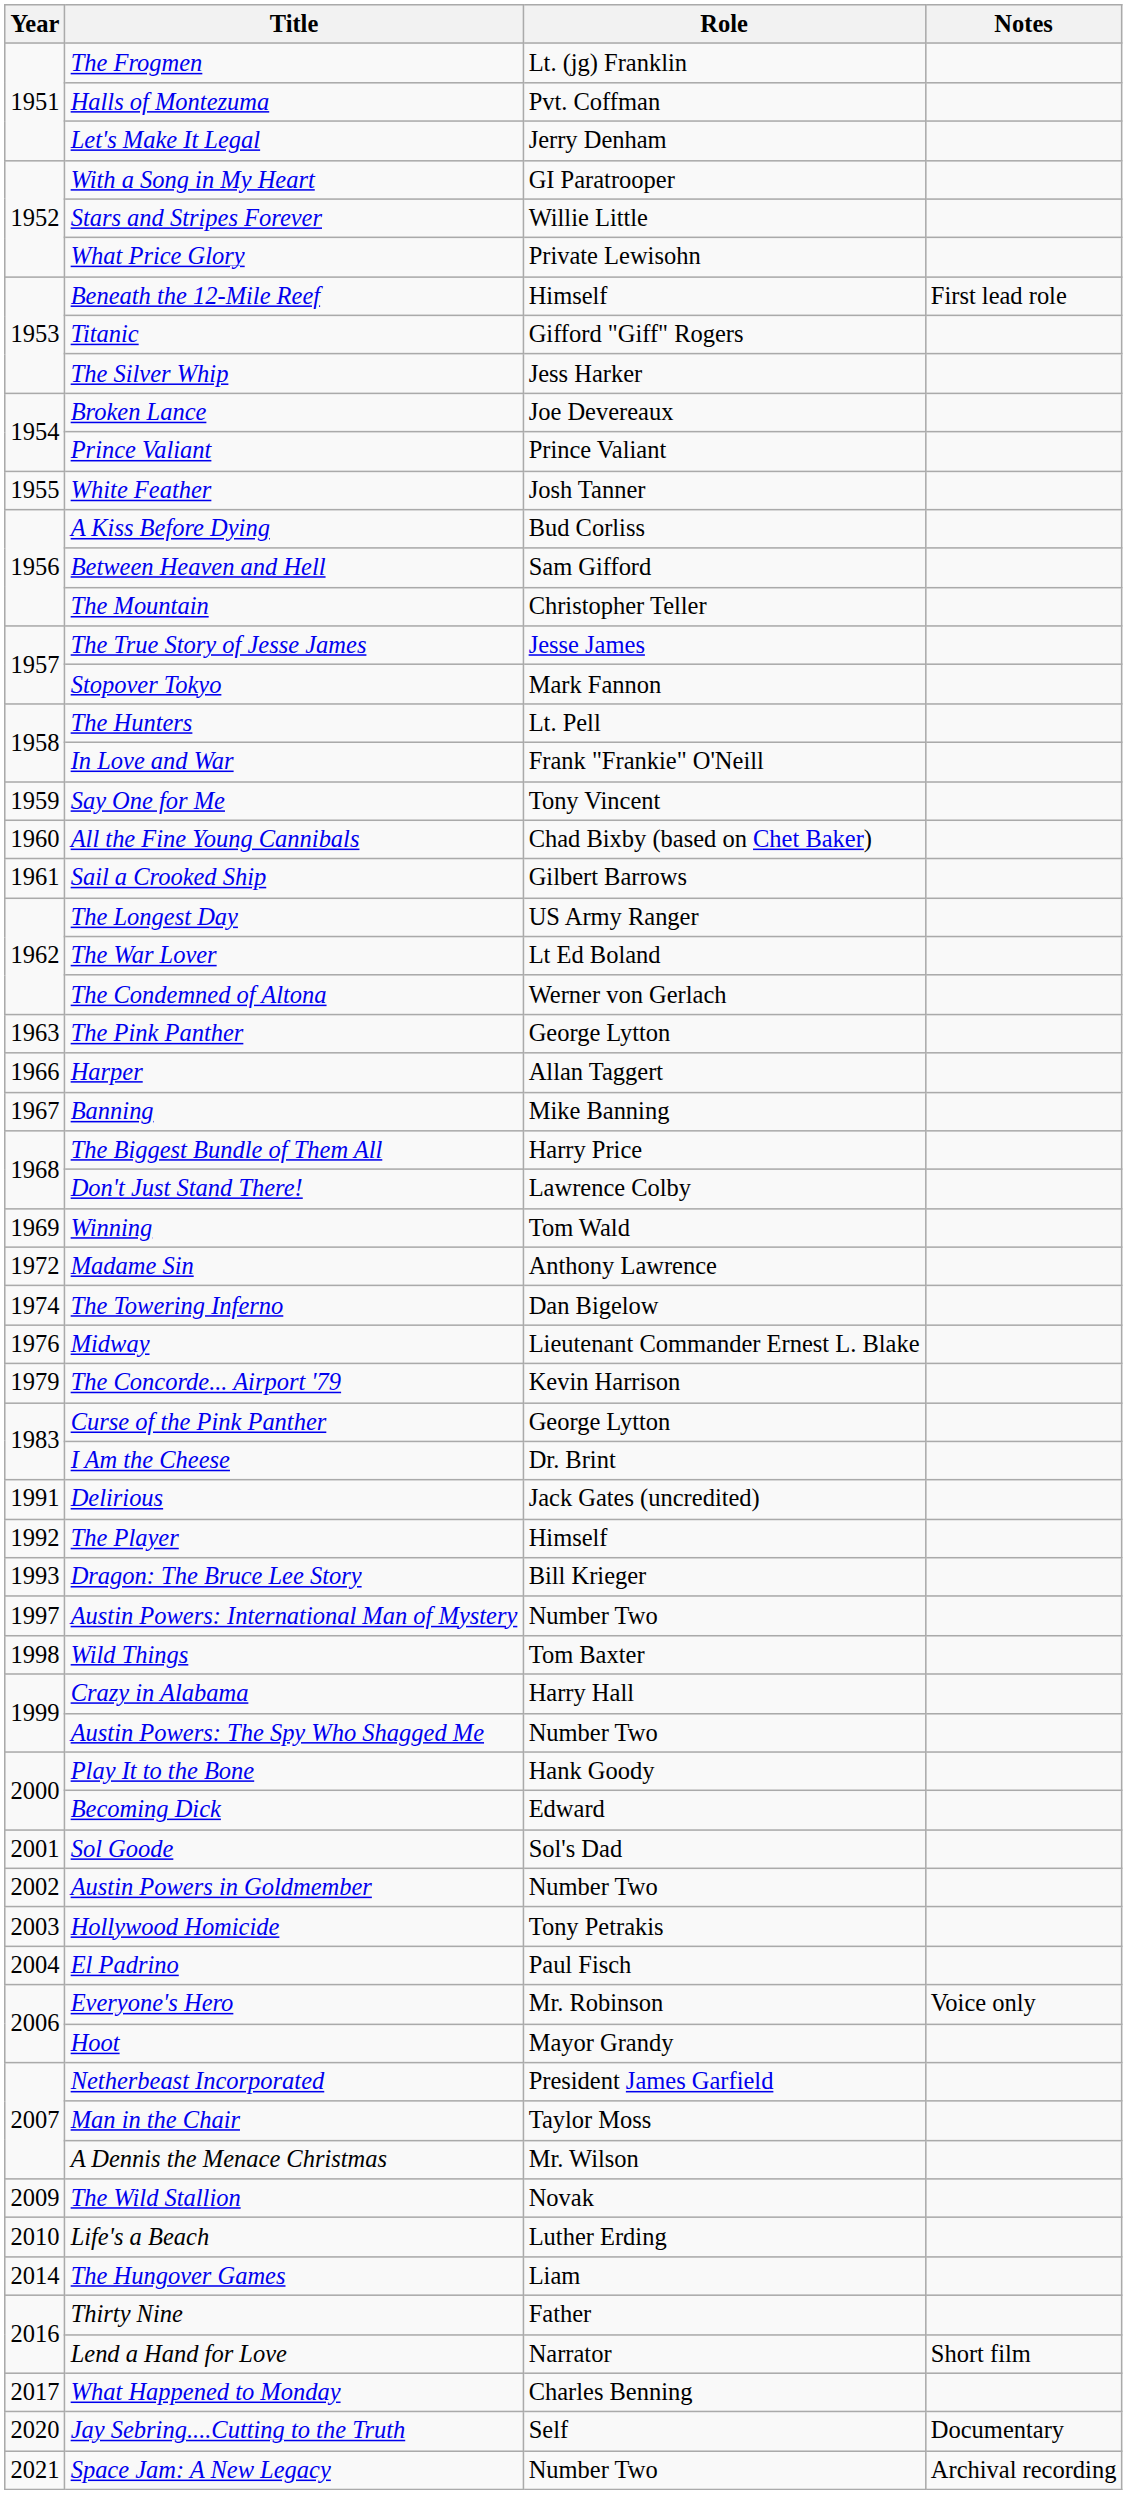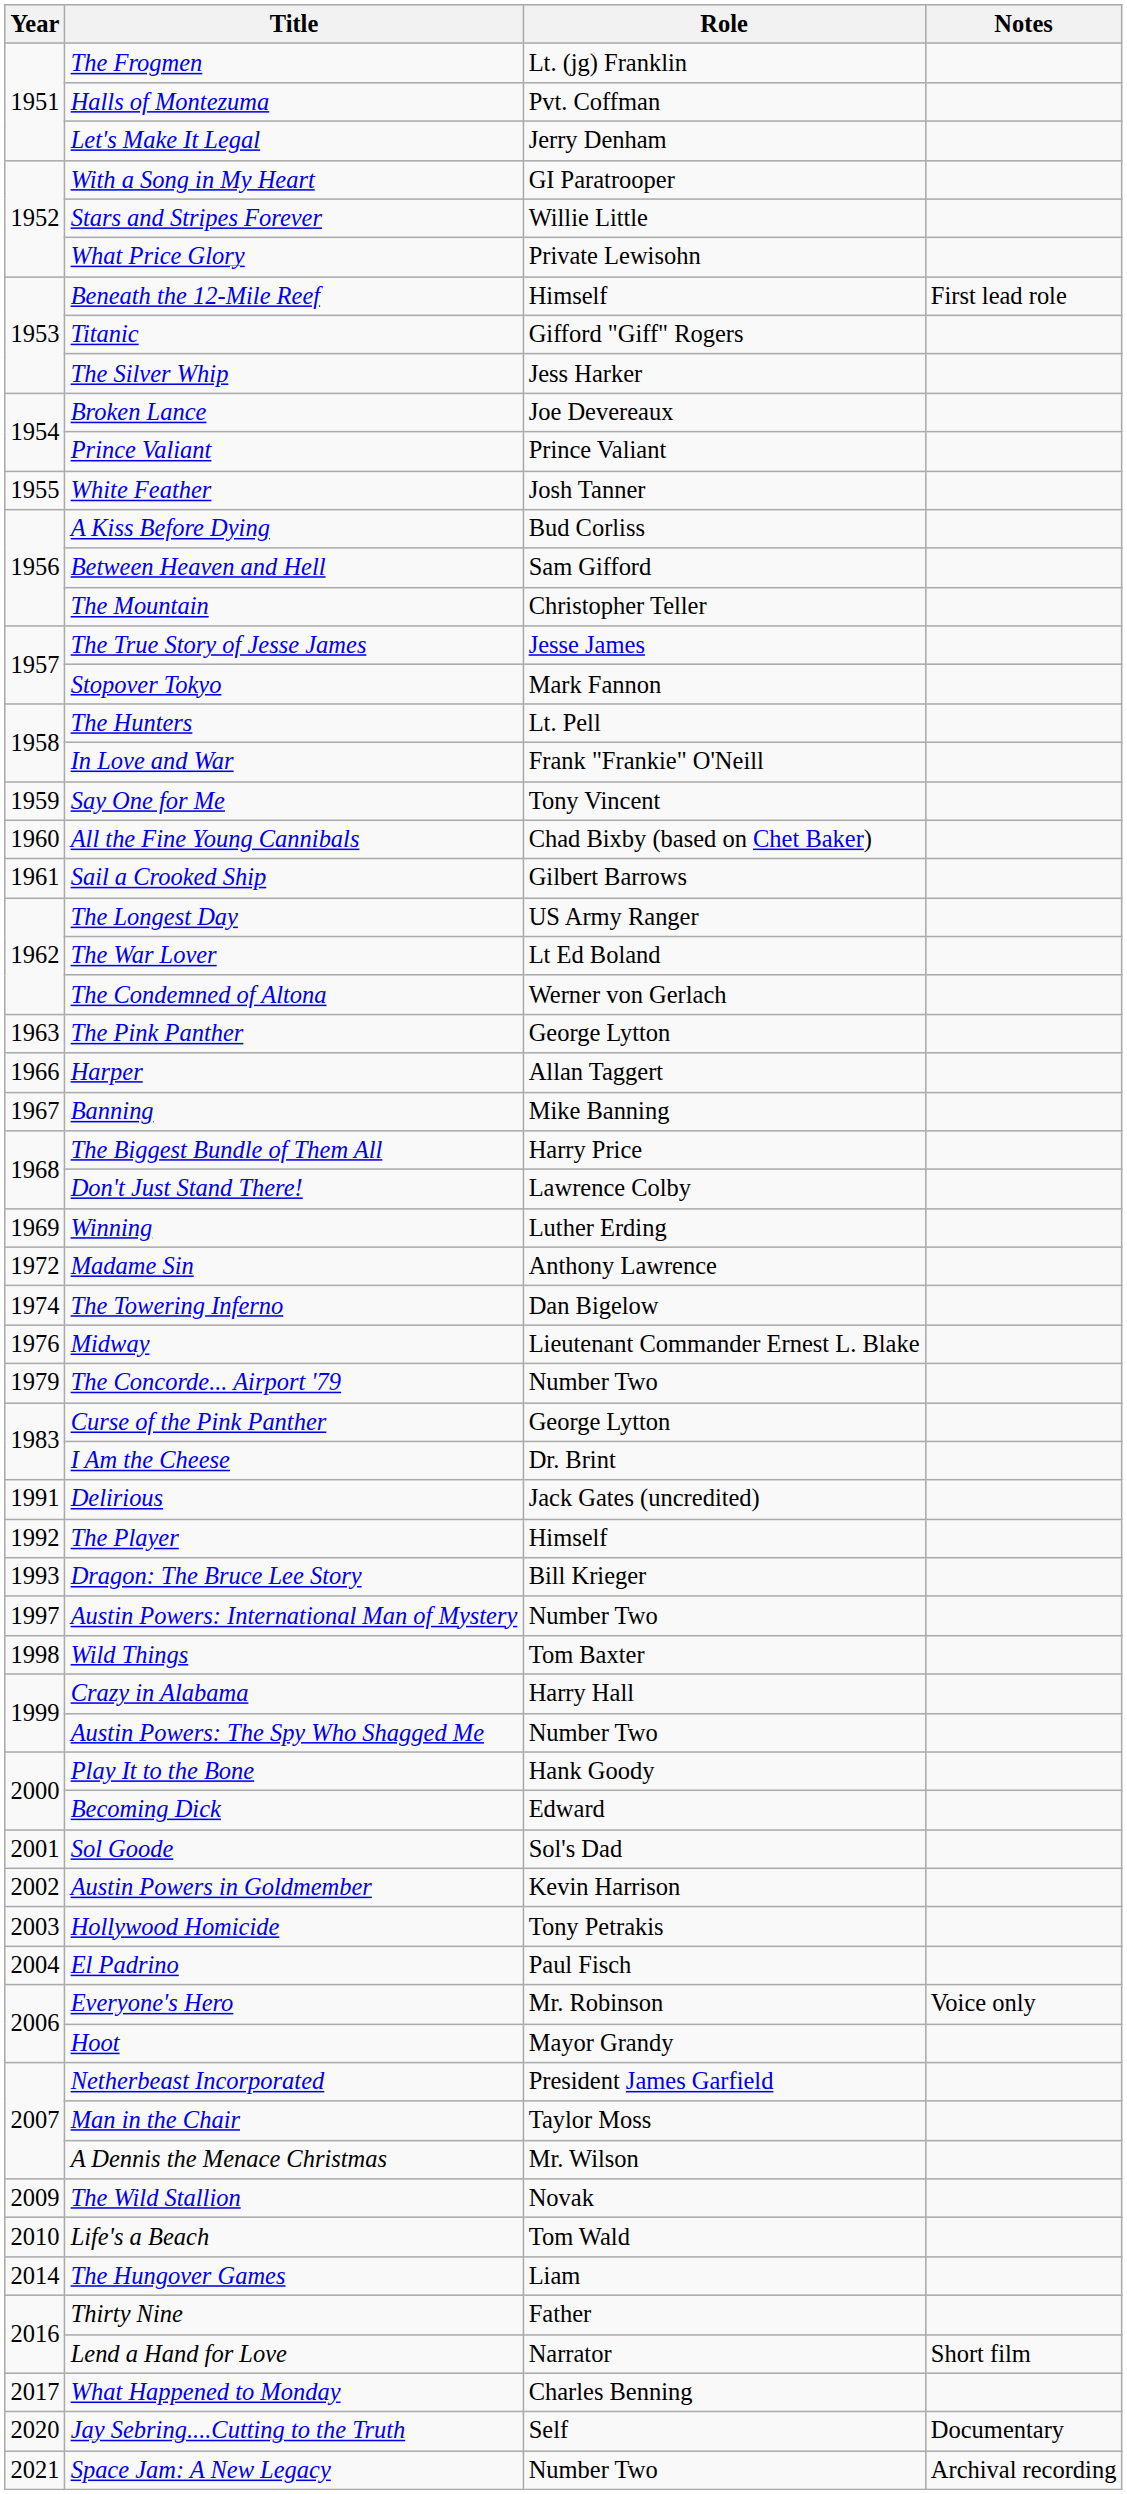(579, 1227) Tom Wald -> (598, 1227) Luther Erding
(604, 1382) Kevin Harrison -> (593, 1382) Number Two
(593, 1887) Number Two -> (604, 1887) Kevin Harrison
(598, 2236) Luther Erding -> (579, 2236) Tom Wald
